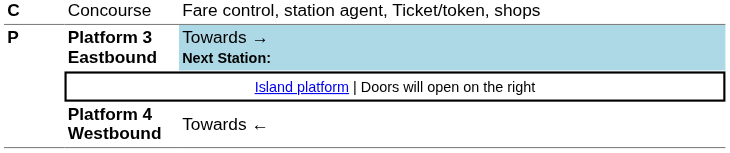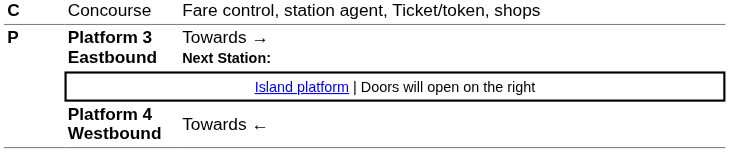(227, 47) lightblue background -> (227, 47) no background
